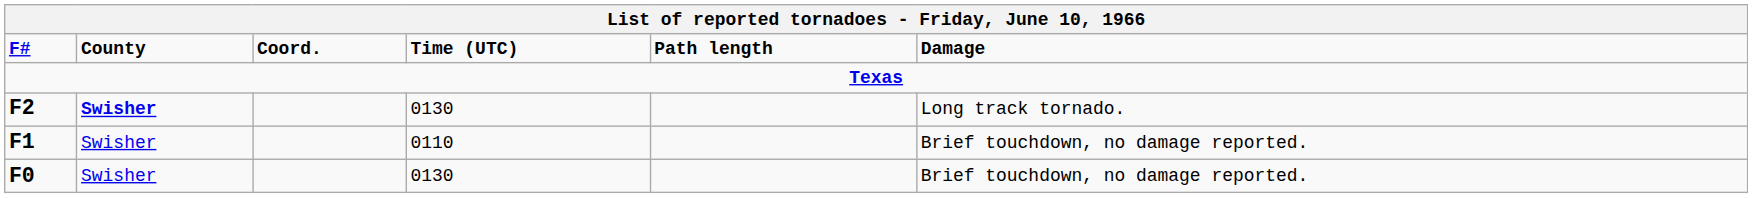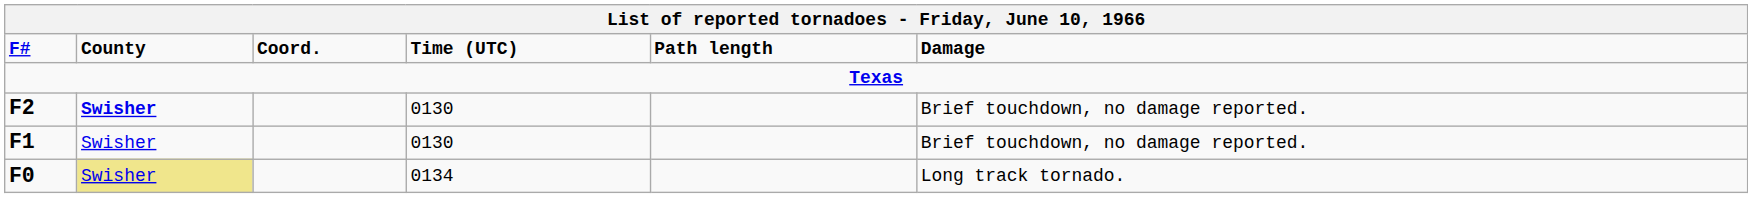(1023, 109) Long track tornado. -> (1115, 109) Brief touchdown, no damage reported.
(432, 142) 0110 -> (432, 142) 0130
(119, 176) no background -> (119, 176) khaki background
(432, 176) 0130 -> (432, 176) 0134
(1115, 176) Brief touchdown, no damage reported. -> (1023, 176) Long track tornado.
